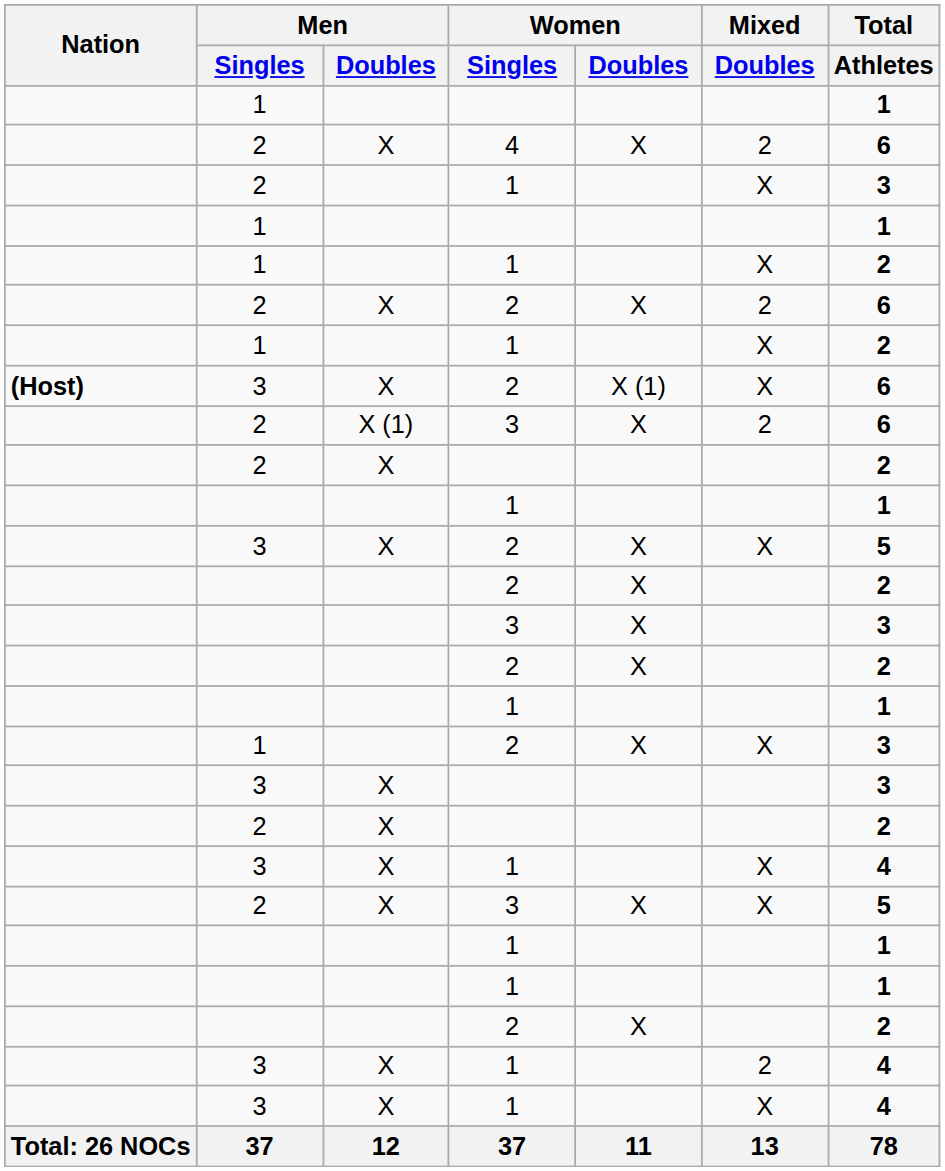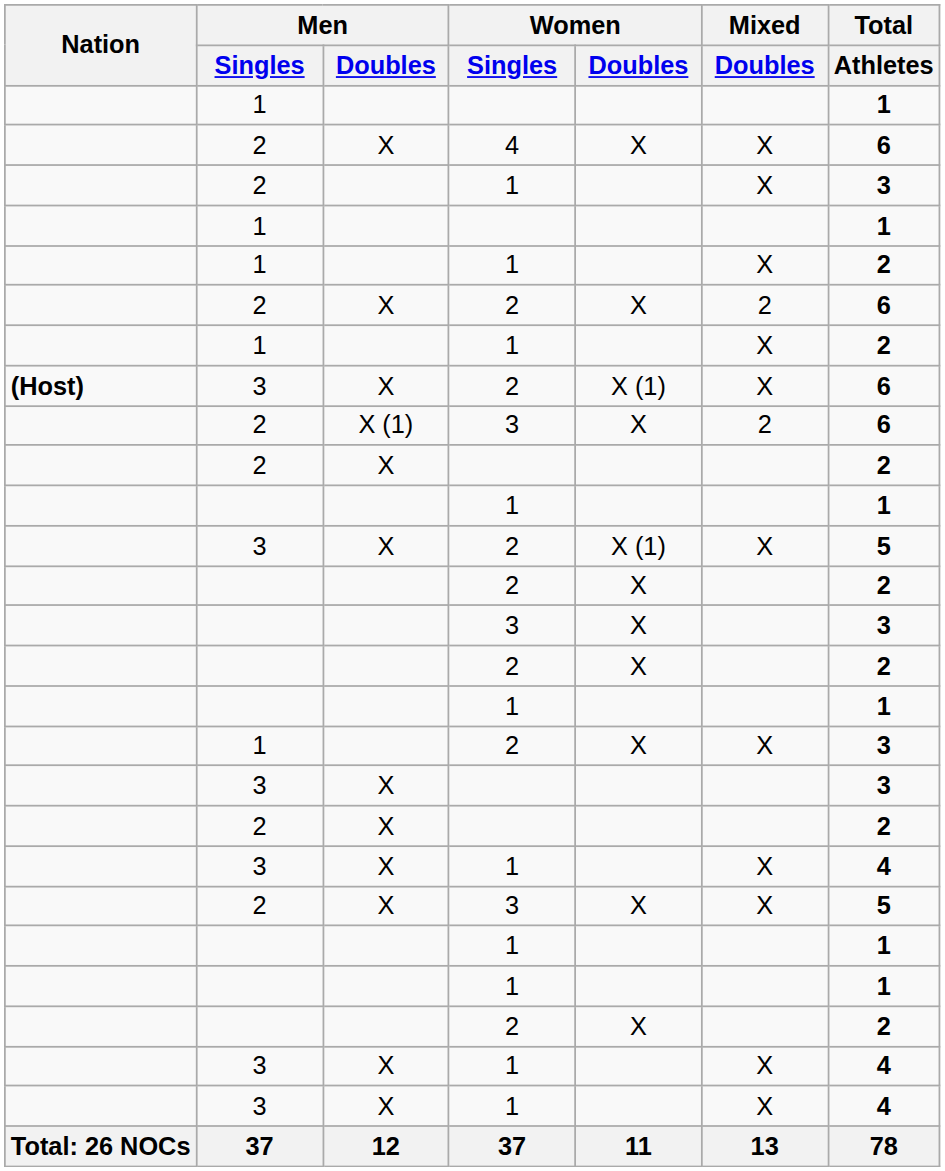(765, 145) 2 -> (765, 145) X
(638, 546) X -> (638, 546) X (1)
(765, 1066) 2 -> (765, 1066) X
